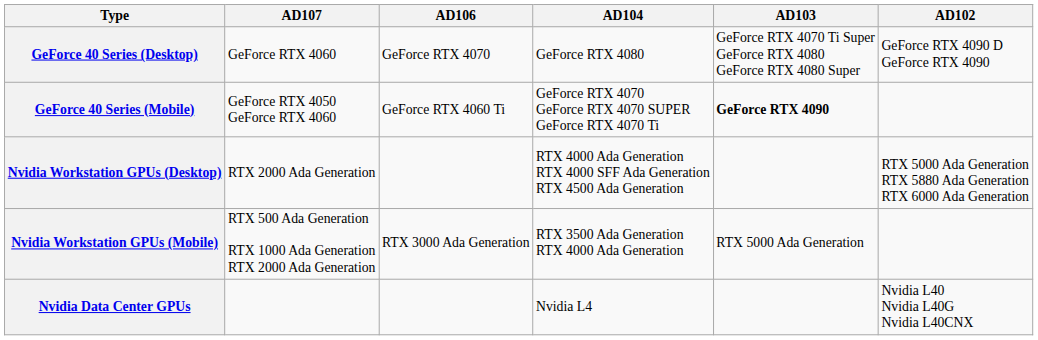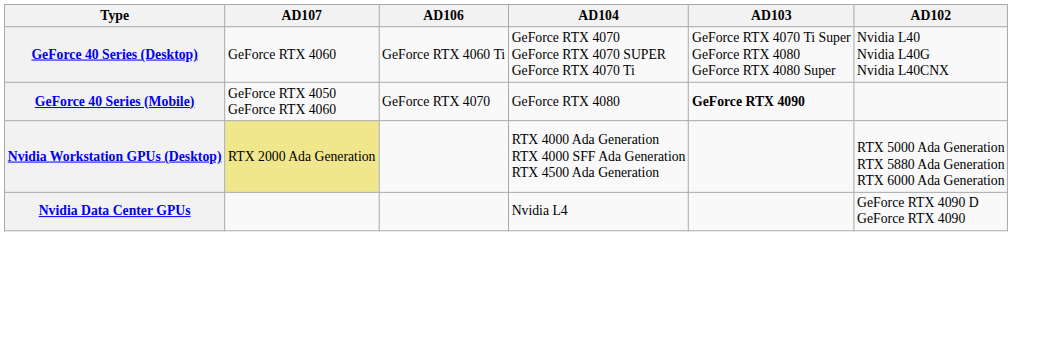(436, 54) GeForce RTX 4070 -> (444, 54) GeForce RTX 4060 Ti
(590, 54) GeForce RTX 4080 -> (589, 54) GeForce RTX 4070 GeForce RTX 4070 SUPER GeForce RTX 4070 Ti
(942, 54) GeForce RTX 4090 D GeForce RTX 4090 -> (903, 54) Nvidia L40 Nvidia L40G Nvidia L40CNX
(444, 109) GeForce RTX 4060 Ti -> (436, 101) GeForce RTX 4070
(613, 109) GeForce RTX 4070 GeForce RTX 4070 SUPER GeForce RTX 4070 Ti -> (566, 101) GeForce RTX 4080
(302, 172) no background -> (302, 156) khaki background
- row: (115, 243)
(927, 306) Nvidia L40 Nvidia L40G Nvidia L40CNX -> (918, 211) GeForce RTX 4090 D GeForce RTX 4090
